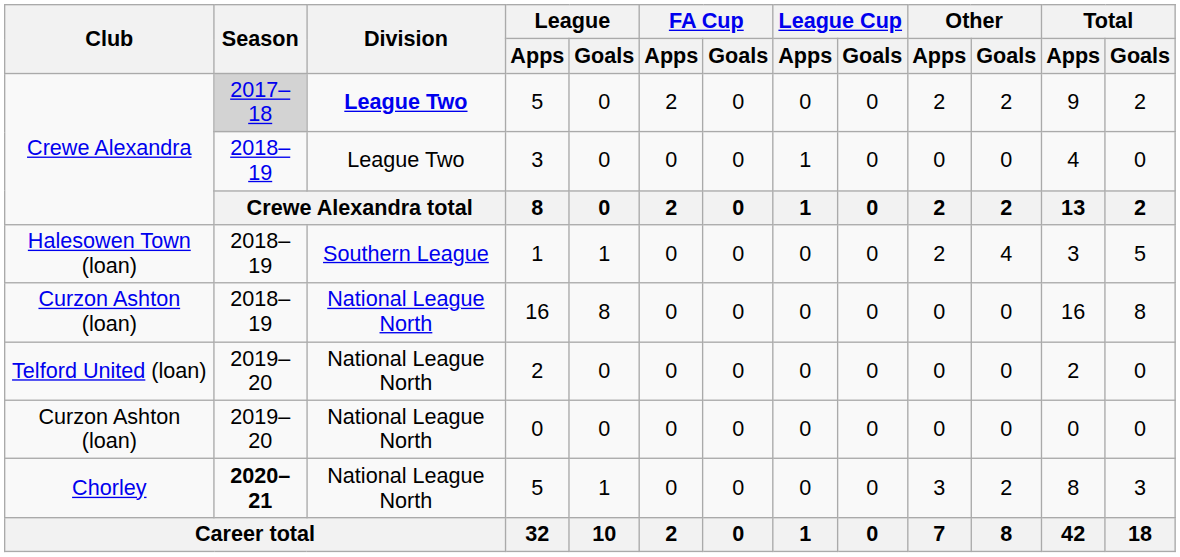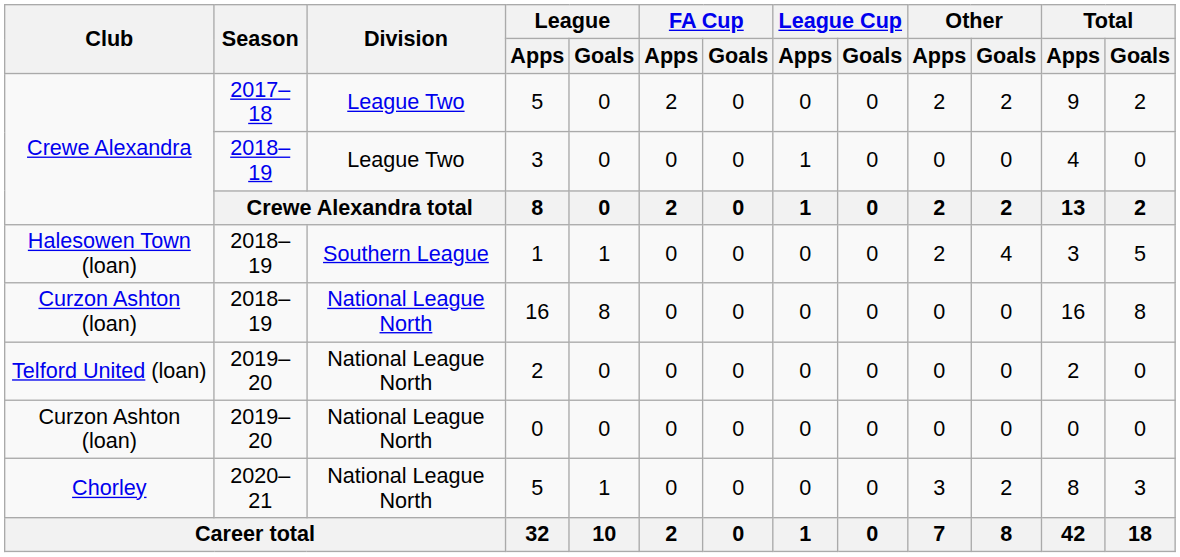(260, 102) lightgrey background -> (260, 102) no background
(406, 102) bold -> (406, 102) normal
(260, 487) bold -> (260, 487) normal
